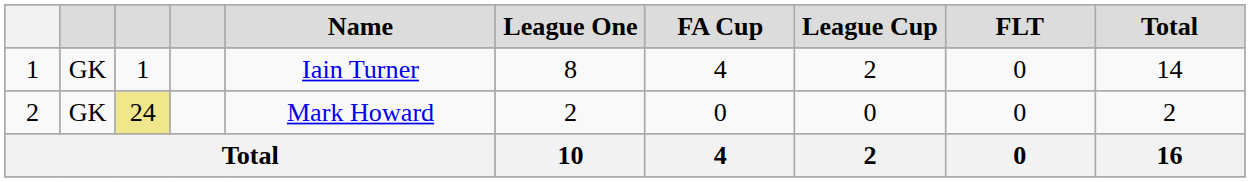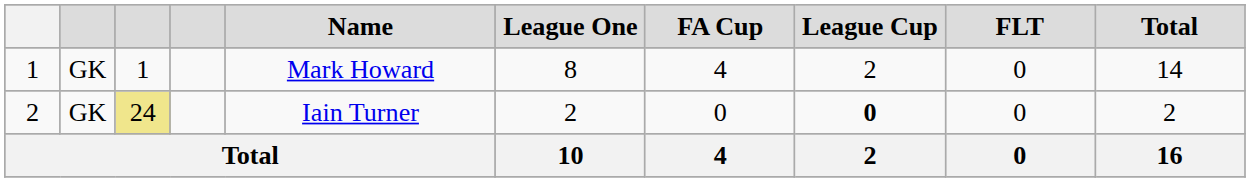(361, 69) Iain Turner -> (361, 69) Mark Howard
(361, 112) Mark Howard -> (361, 112) Iain Turner
(870, 112) normal -> (870, 112) bold
